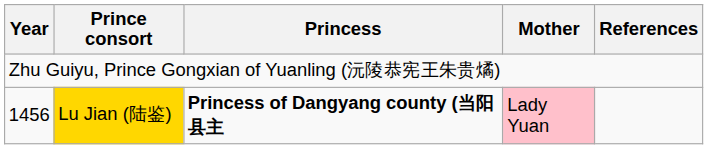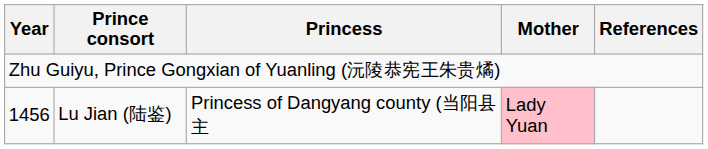(115, 114) gold background -> (115, 114) no background
(341, 114) bold -> (344, 114) normal
